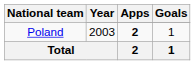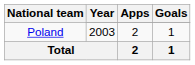(135, 32) bold -> (135, 32) normal
